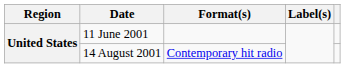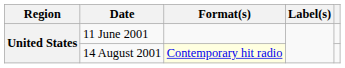(225, 53) no background -> (225, 53) lightyellow background
